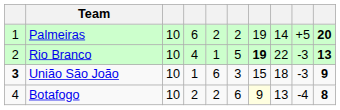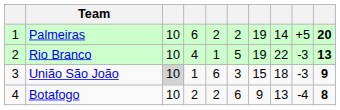(260, 54) bold -> (260, 54) normal
(15, 74) bold -> (15, 74) normal
(173, 74) no background -> (173, 74) lightgrey background
(260, 94) lightyellow background -> (260, 94) no background
